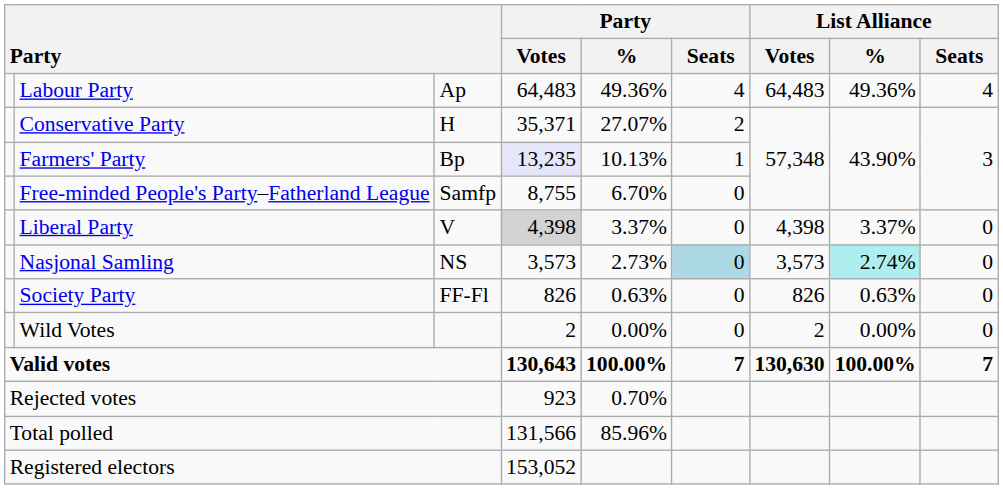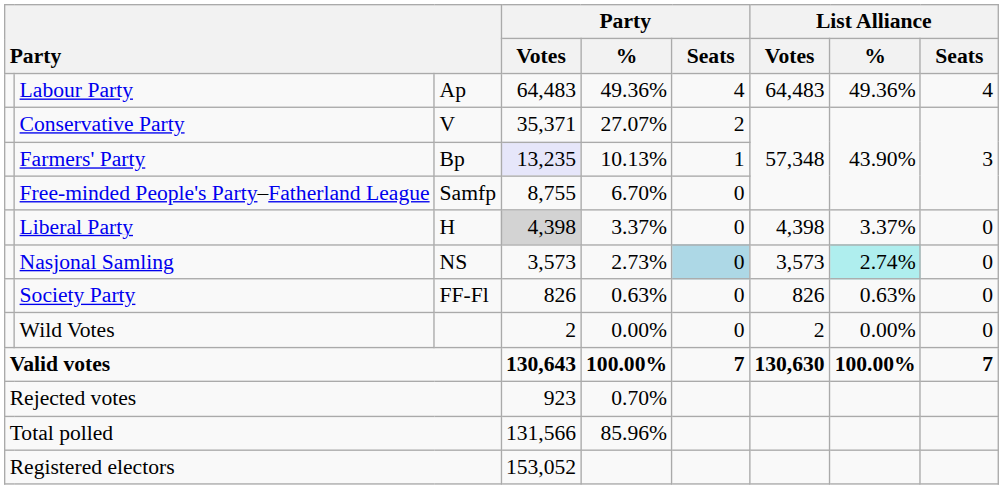(447, 124) H -> (447, 124) V
(447, 227) V -> (447, 227) H
